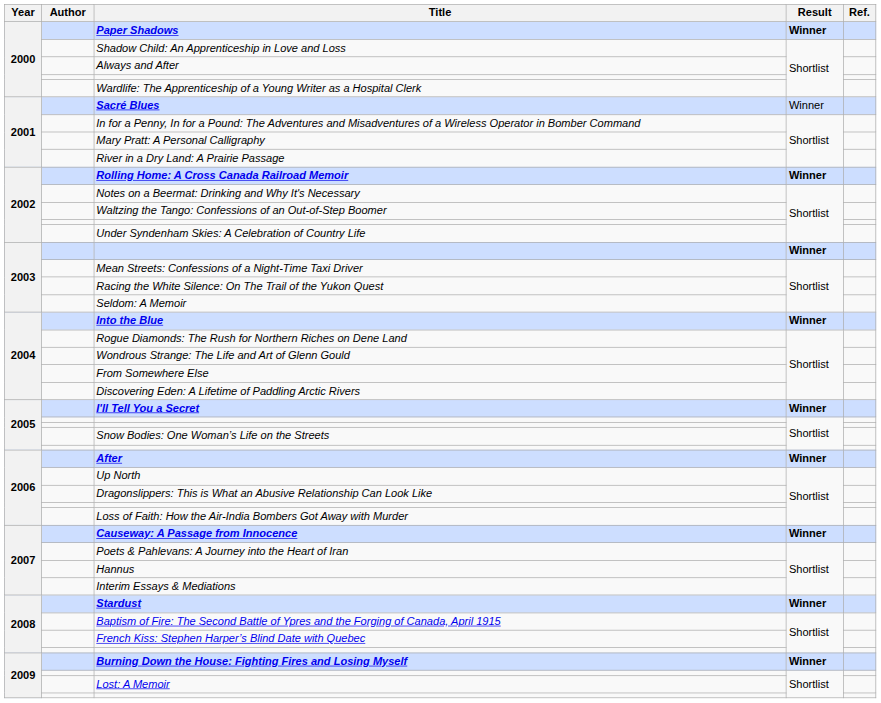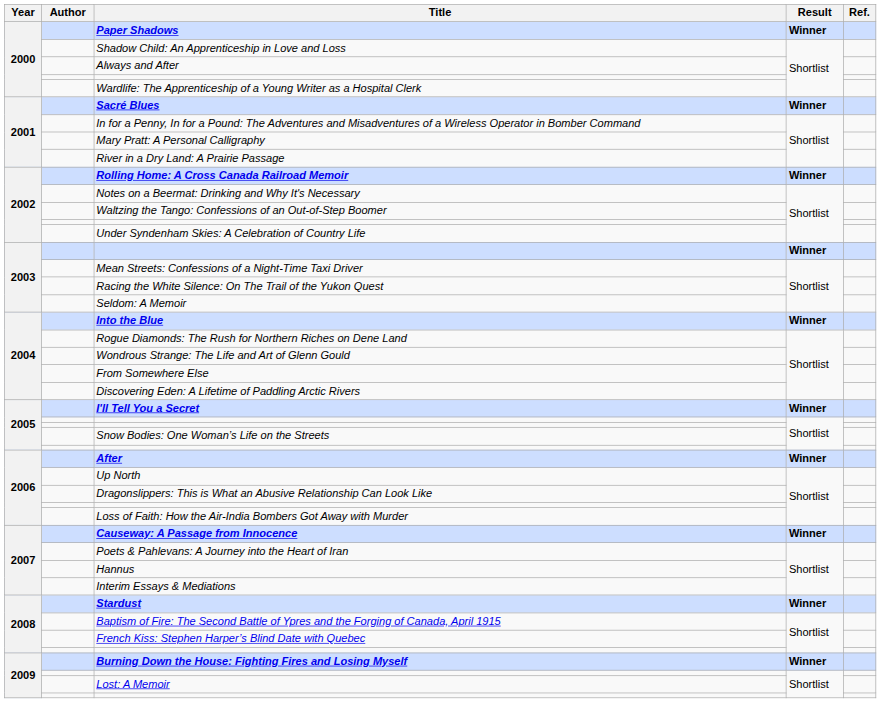(806, 105) normal -> (808, 105) bold
